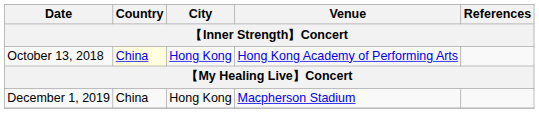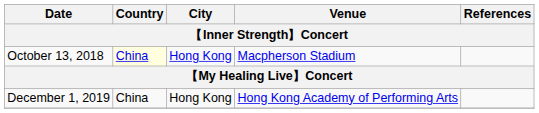(348, 56) Hong Kong Academy of Performing Arts -> (296, 56) Macpherson Stadium
(296, 98) Macpherson Stadium -> (348, 98) Hong Kong Academy of Performing Arts
